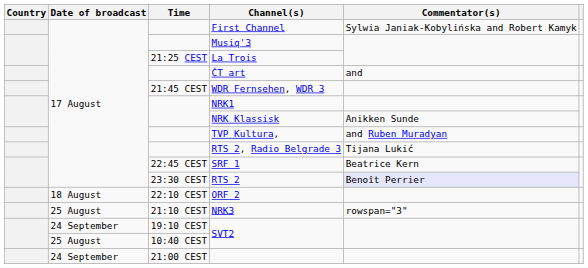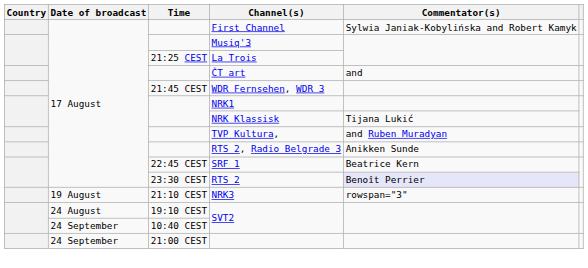(382, 119) Anikken Sunde -> (379, 119) Tijana Lukić
(379, 149) Tijana Lukić -> (382, 149) Anikken Sunde
- row: (179, 195)
(76, 210) 25 August -> (76, 195) 19 August
(84, 226) 24 September -> (76, 210) 24 August
(76, 241) 25 August -> (84, 226) 24 September
